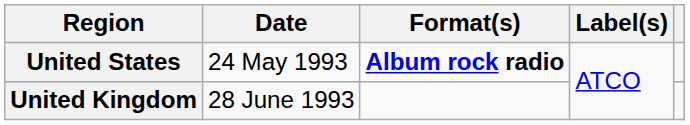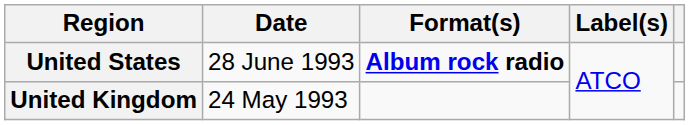(278, 61) 24 May 1993 -> (281, 61) 28 June 1993
(281, 100) 28 June 1993 -> (278, 100) 24 May 1993
